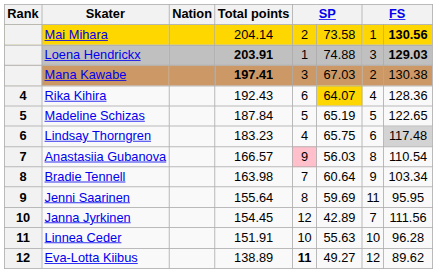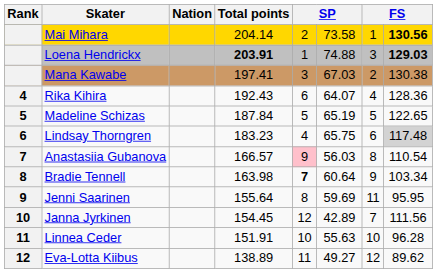(254, 75) bold -> (254, 75) normal
(339, 95) gold background -> (339, 95) no background
(304, 177) normal -> (304, 177) bold
(305, 258) bold -> (305, 258) normal
